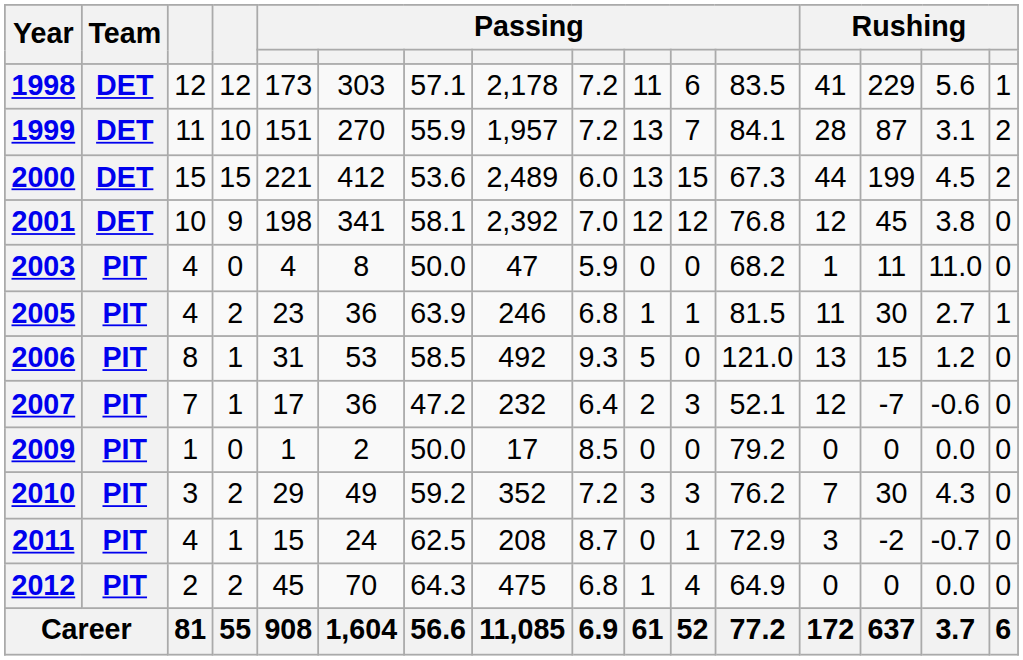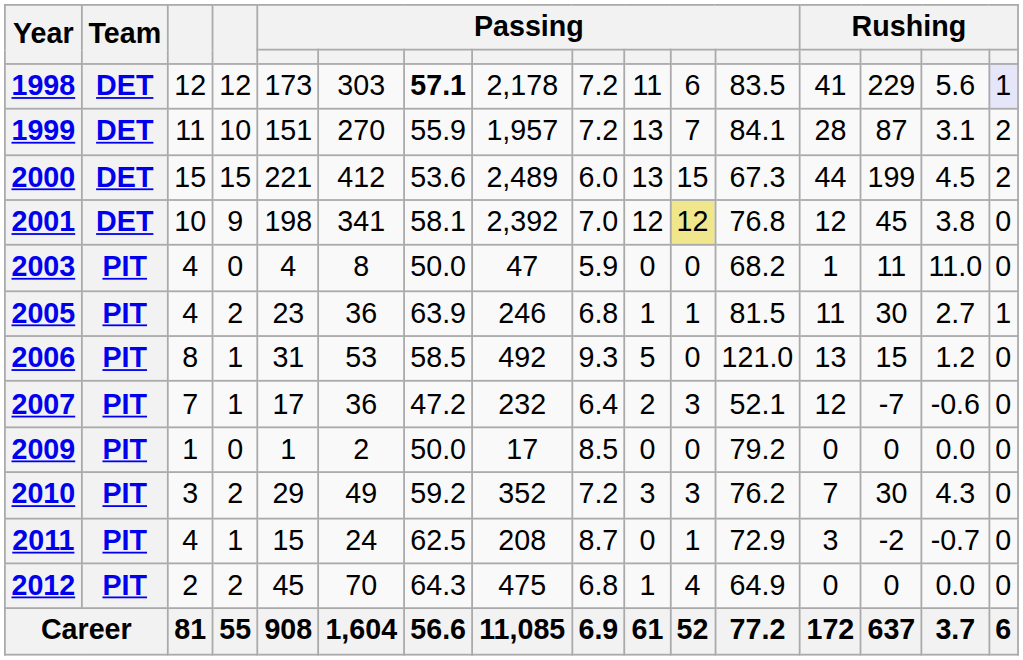(438, 85) normal -> (438, 85) bold
(1003, 85) no background -> (1003, 85) lavender background
(692, 222) no background -> (692, 222) khaki background
